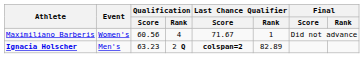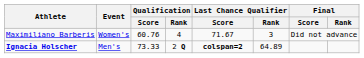(148, 34) 60.56 -> (148, 34) 60.76
(271, 34) 1 -> (271, 34) 3
(148, 47) 63.23 -> (148, 47) 73.33
(271, 47) 82.89 -> (271, 47) 64.89
